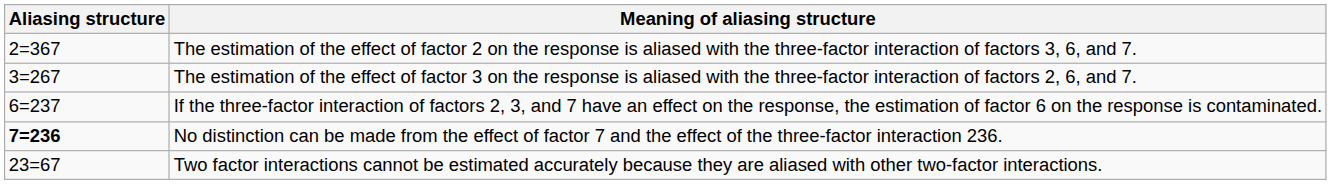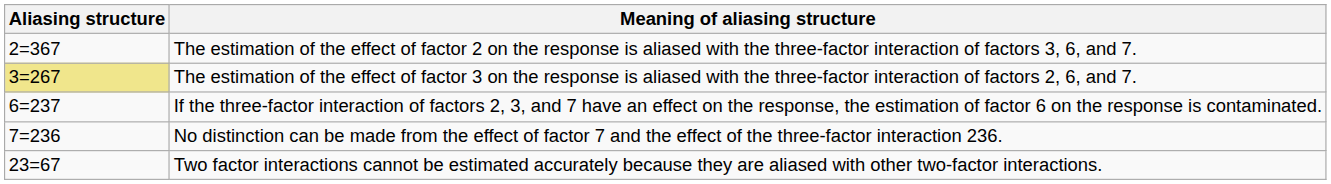(35, 77) no background -> (35, 77) khaki background
(35, 135) bold -> (35, 135) normal
